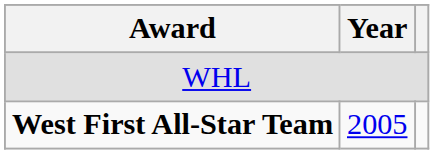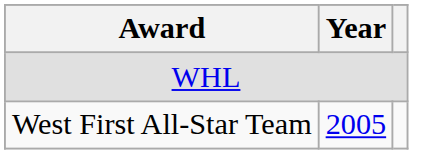(172, 124) bold -> (162, 124) normal
